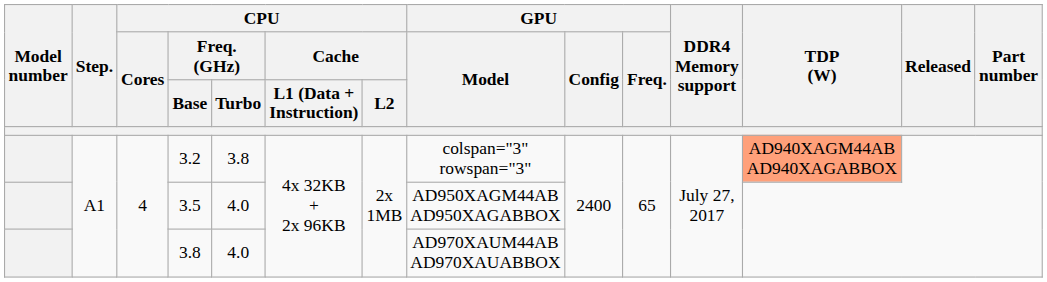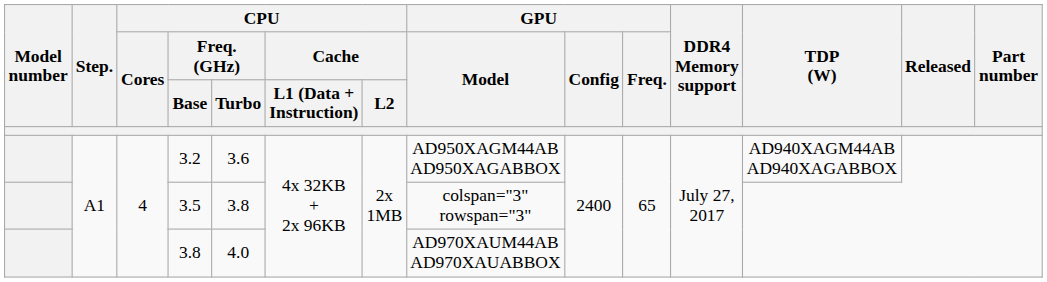(238, 158) 3.8 -> (238, 158) 3.6
(485, 158) colspan="3" rowspan="3" -> (485, 158) AD950XAGM44AB AD950XAGABBOX
(822, 158) lightsalmon background -> (822, 158) no background
(238, 205) 4.0 -> (238, 205) 3.8
(485, 205) AD950XAGM44AB AD950XAGABBOX -> (485, 205) colspan="3" rowspan="3"
